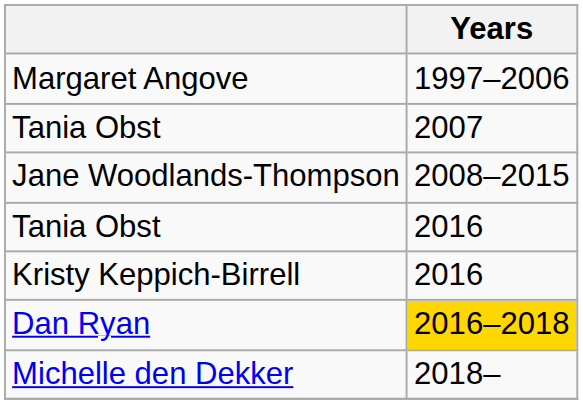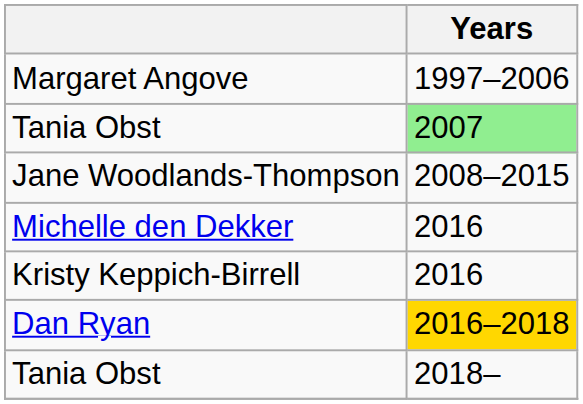(449, 127) no background -> (449, 127) lightgreen background
(86, 226) Tania Obst -> (153, 226) Michelle den Dekker
(153, 373) Michelle den Dekker -> (86, 373) Tania Obst
